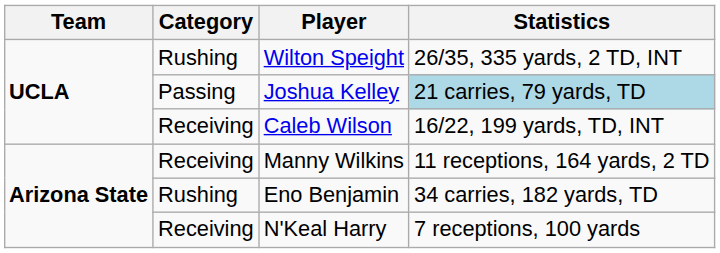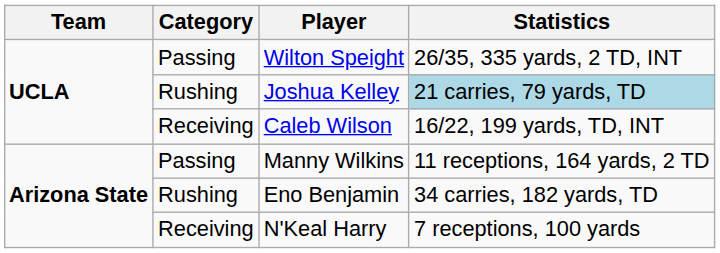(198, 57) Rushing -> (197, 57) Passing
(197, 91) Passing -> (198, 91) Rushing
(206, 160) Receiving -> (197, 160) Passing
